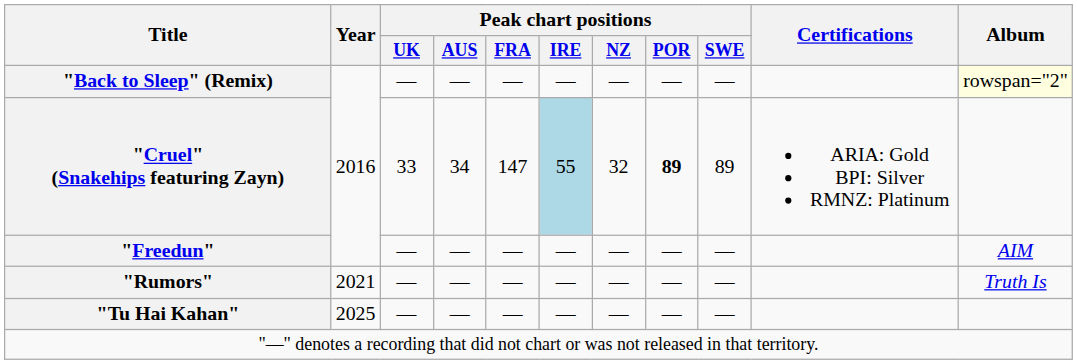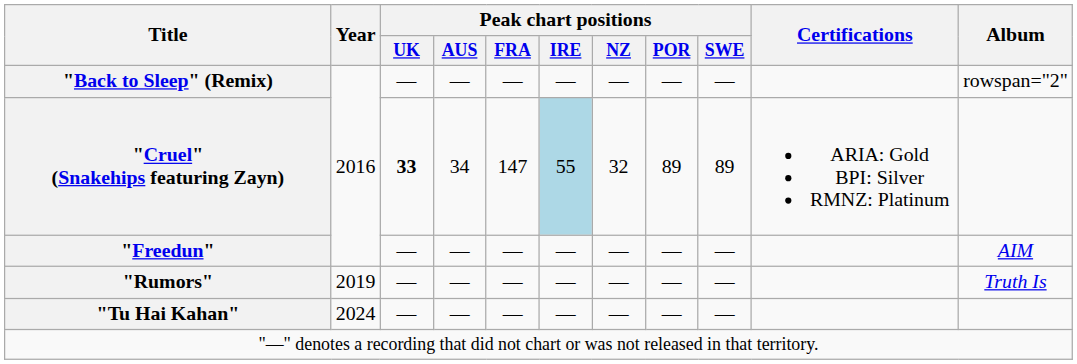(1015, 81) lightyellow background -> (1015, 81) no background
(407, 165) normal -> (407, 165) bold
(672, 165) bold -> (672, 165) normal
(356, 282) 2021 -> (356, 282) 2019
(356, 313) 2025 -> (356, 313) 2024
